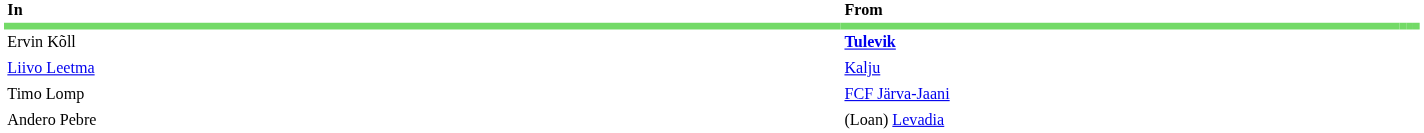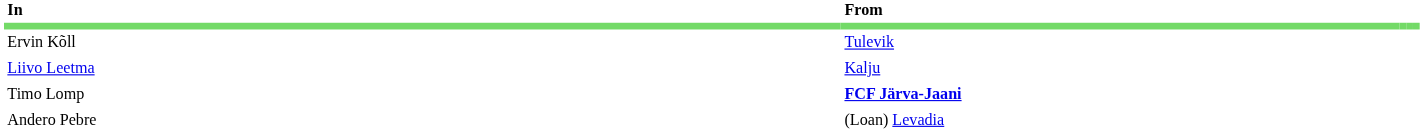(870, 42) bold -> (869, 42) normal
(897, 93) normal -> (903, 93) bold
